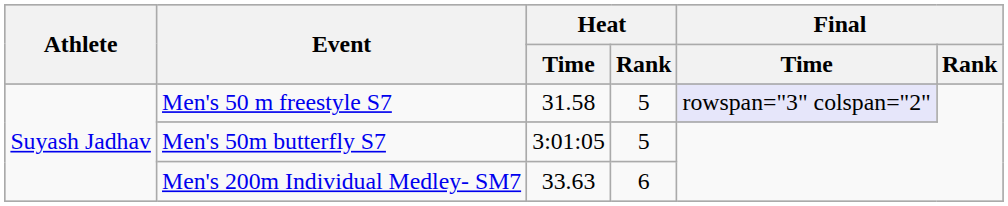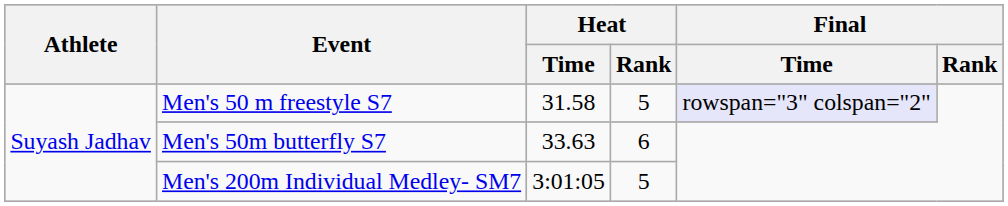(569, 142) 3:01:05 -> (569, 142) 33.63
(644, 142) 5 -> (644, 142) 6
(569, 181) 33.63 -> (569, 181) 3:01:05
(644, 181) 6 -> (644, 181) 5
